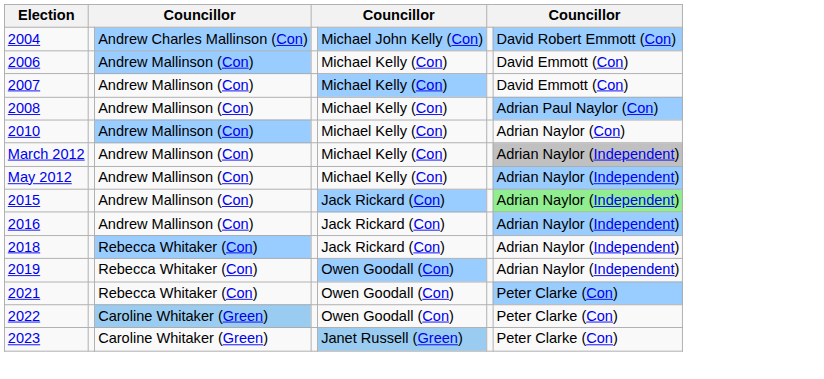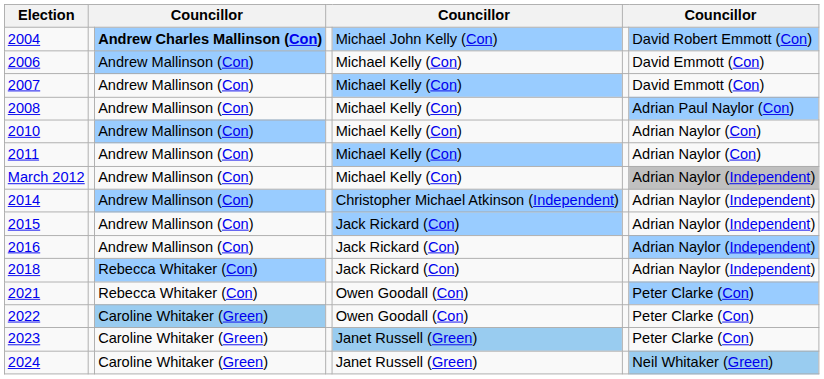(203, 39) normal -> (210, 39) bold
+ row: (23, 154)
- row: (40, 177)
+ row: (24, 200)
(588, 200) lightgreen background -> (724, 223) no background
- row: (24, 270)
+ row: (24, 362)
